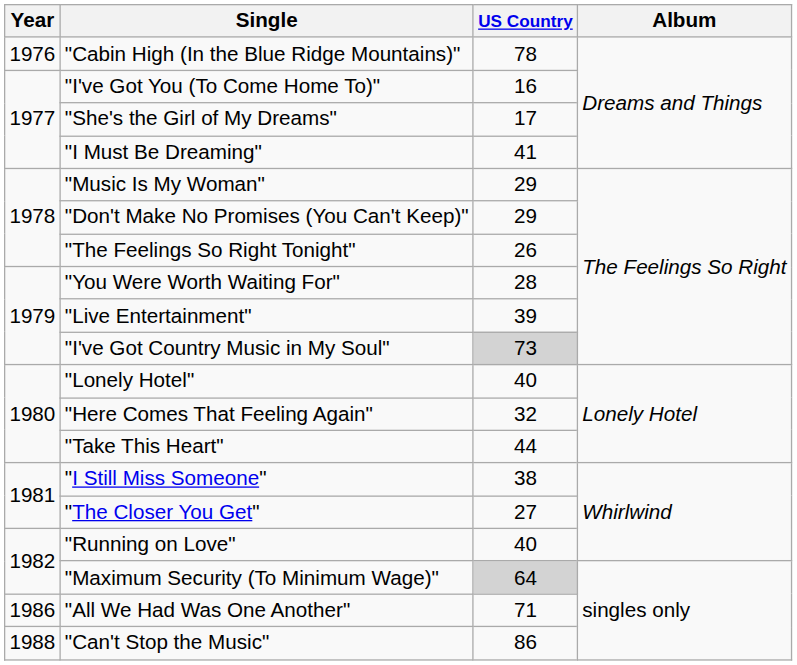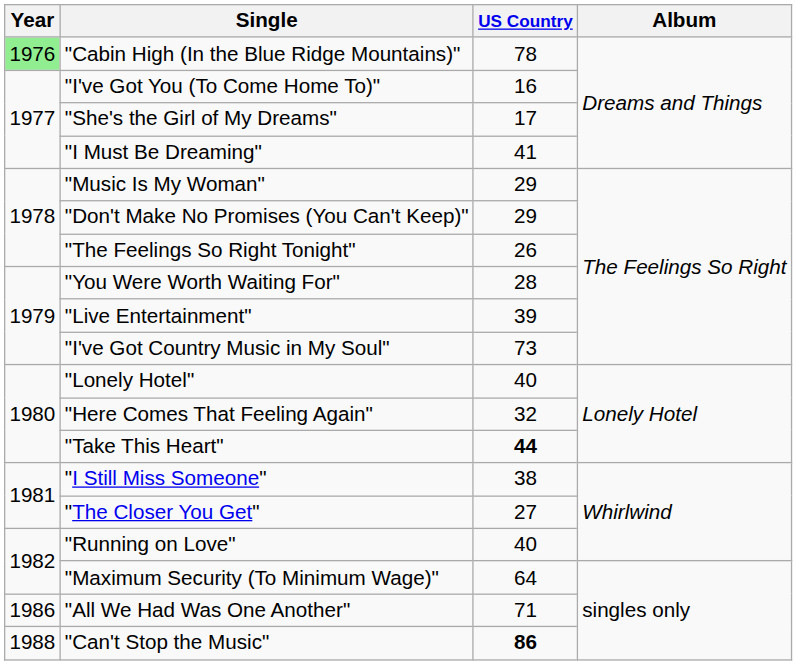(32, 53) no background -> (32, 53) lightgreen background
(525, 348) lightgrey background -> (525, 348) no background
(525, 446) normal -> (525, 446) bold
(525, 577) lightgrey background -> (525, 577) no background
(525, 642) normal -> (525, 642) bold
